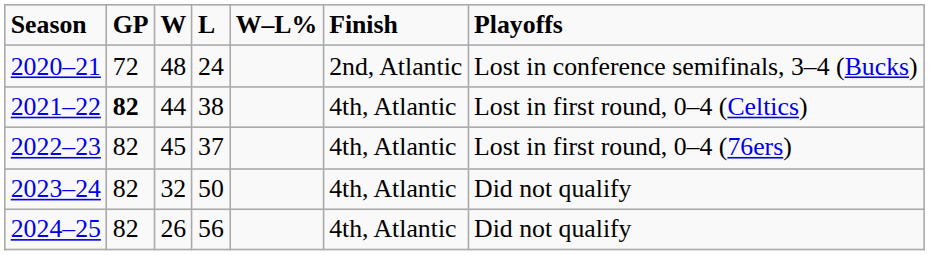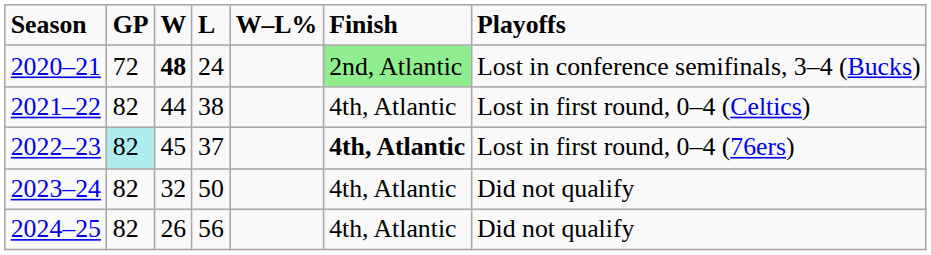(173, 65) normal -> (173, 65) bold
(396, 65) no background -> (396, 65) lightgreen background
(126, 106) bold -> (126, 106) normal
(126, 147) no background -> (126, 147) paleturquoise background
(393, 147) normal -> (397, 147) bold
